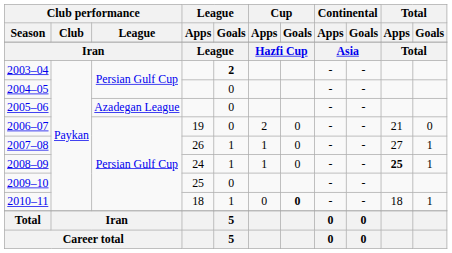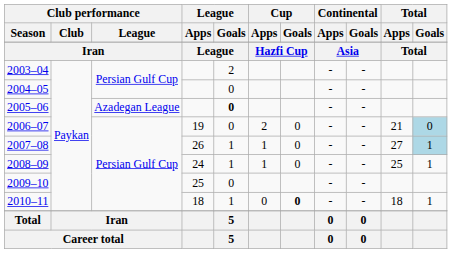(231, 70) bold -> (231, 70) normal
(231, 107) normal -> (231, 107) bold
(430, 126) no background -> (430, 126) lightblue background
(430, 145) no background -> (430, 145) lightblue background
(397, 164) bold -> (397, 164) normal
